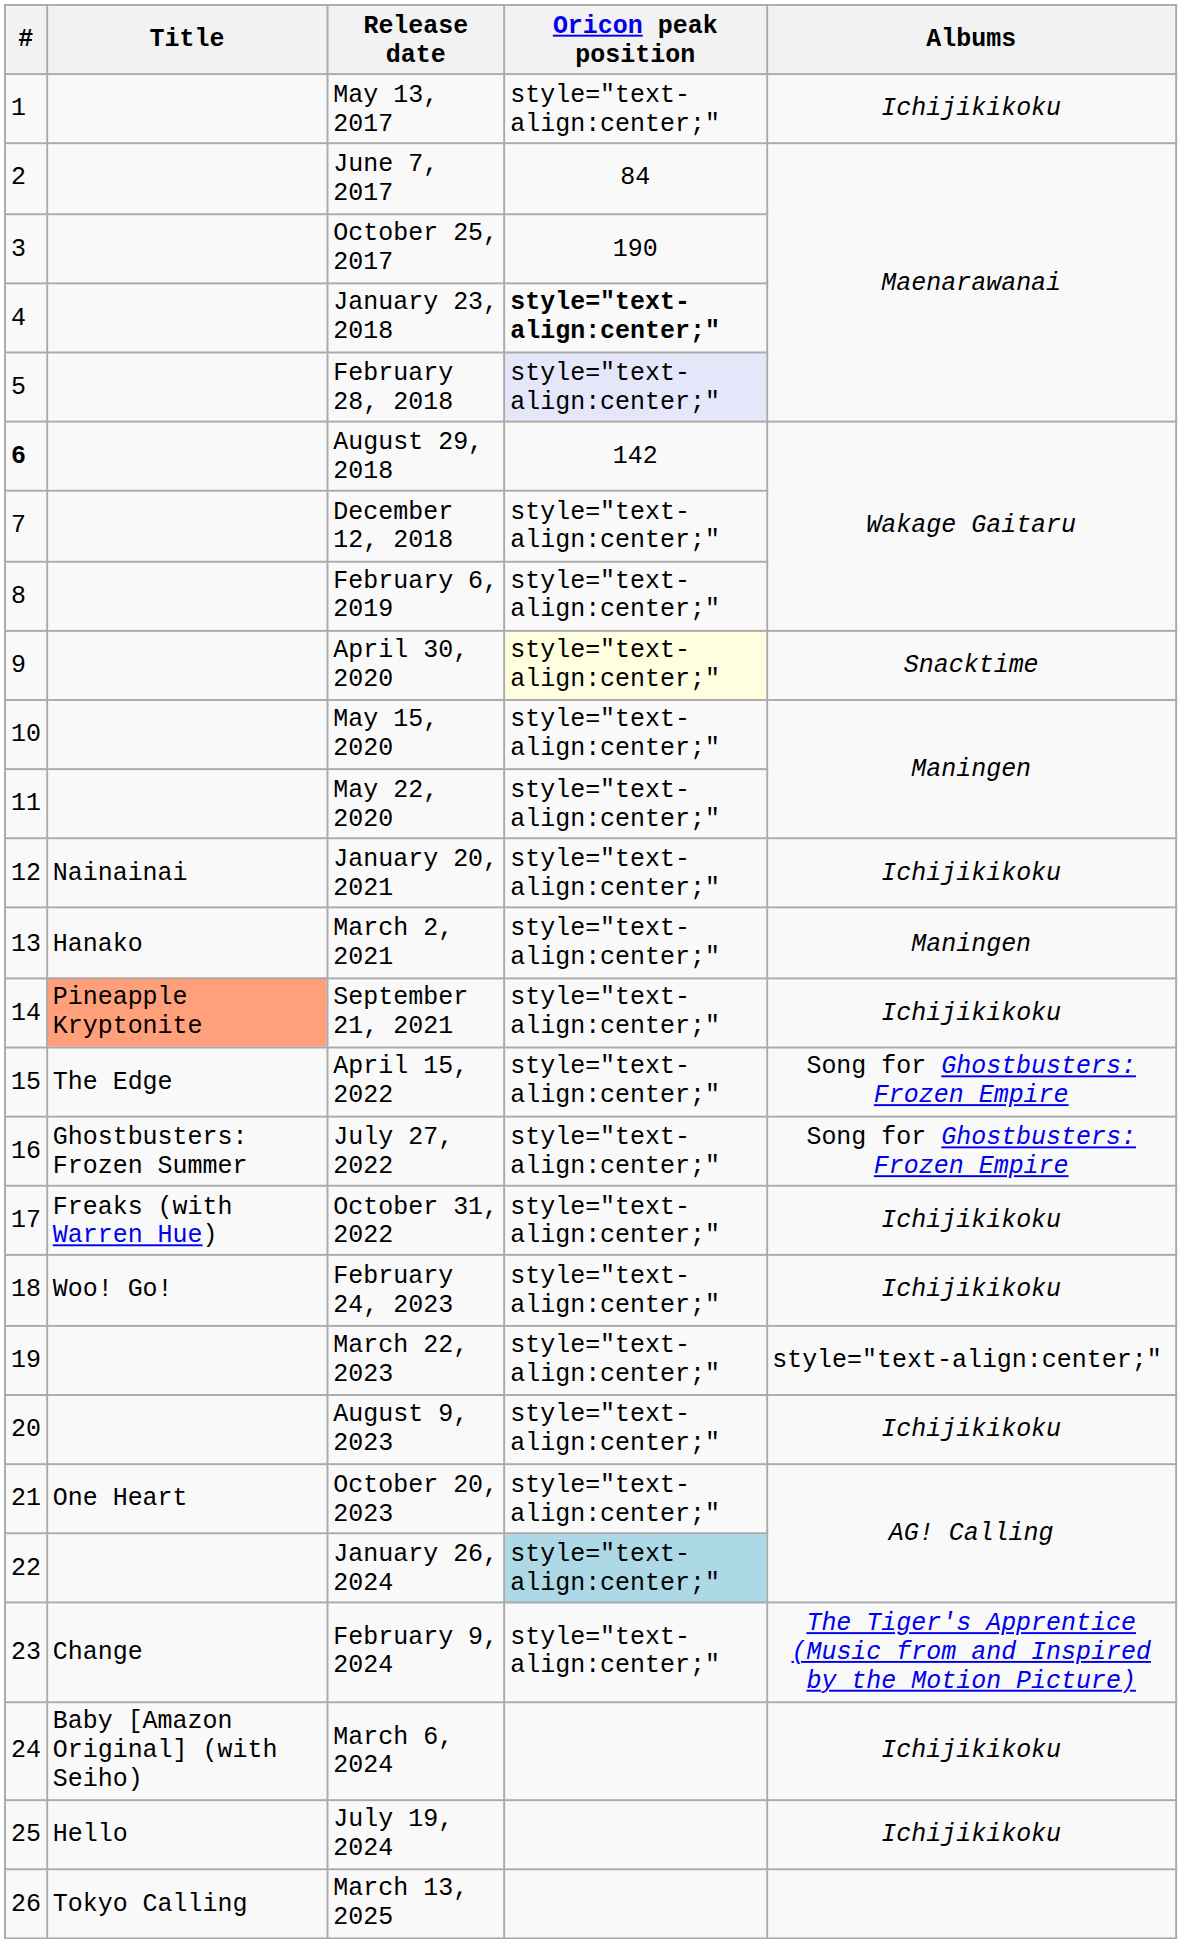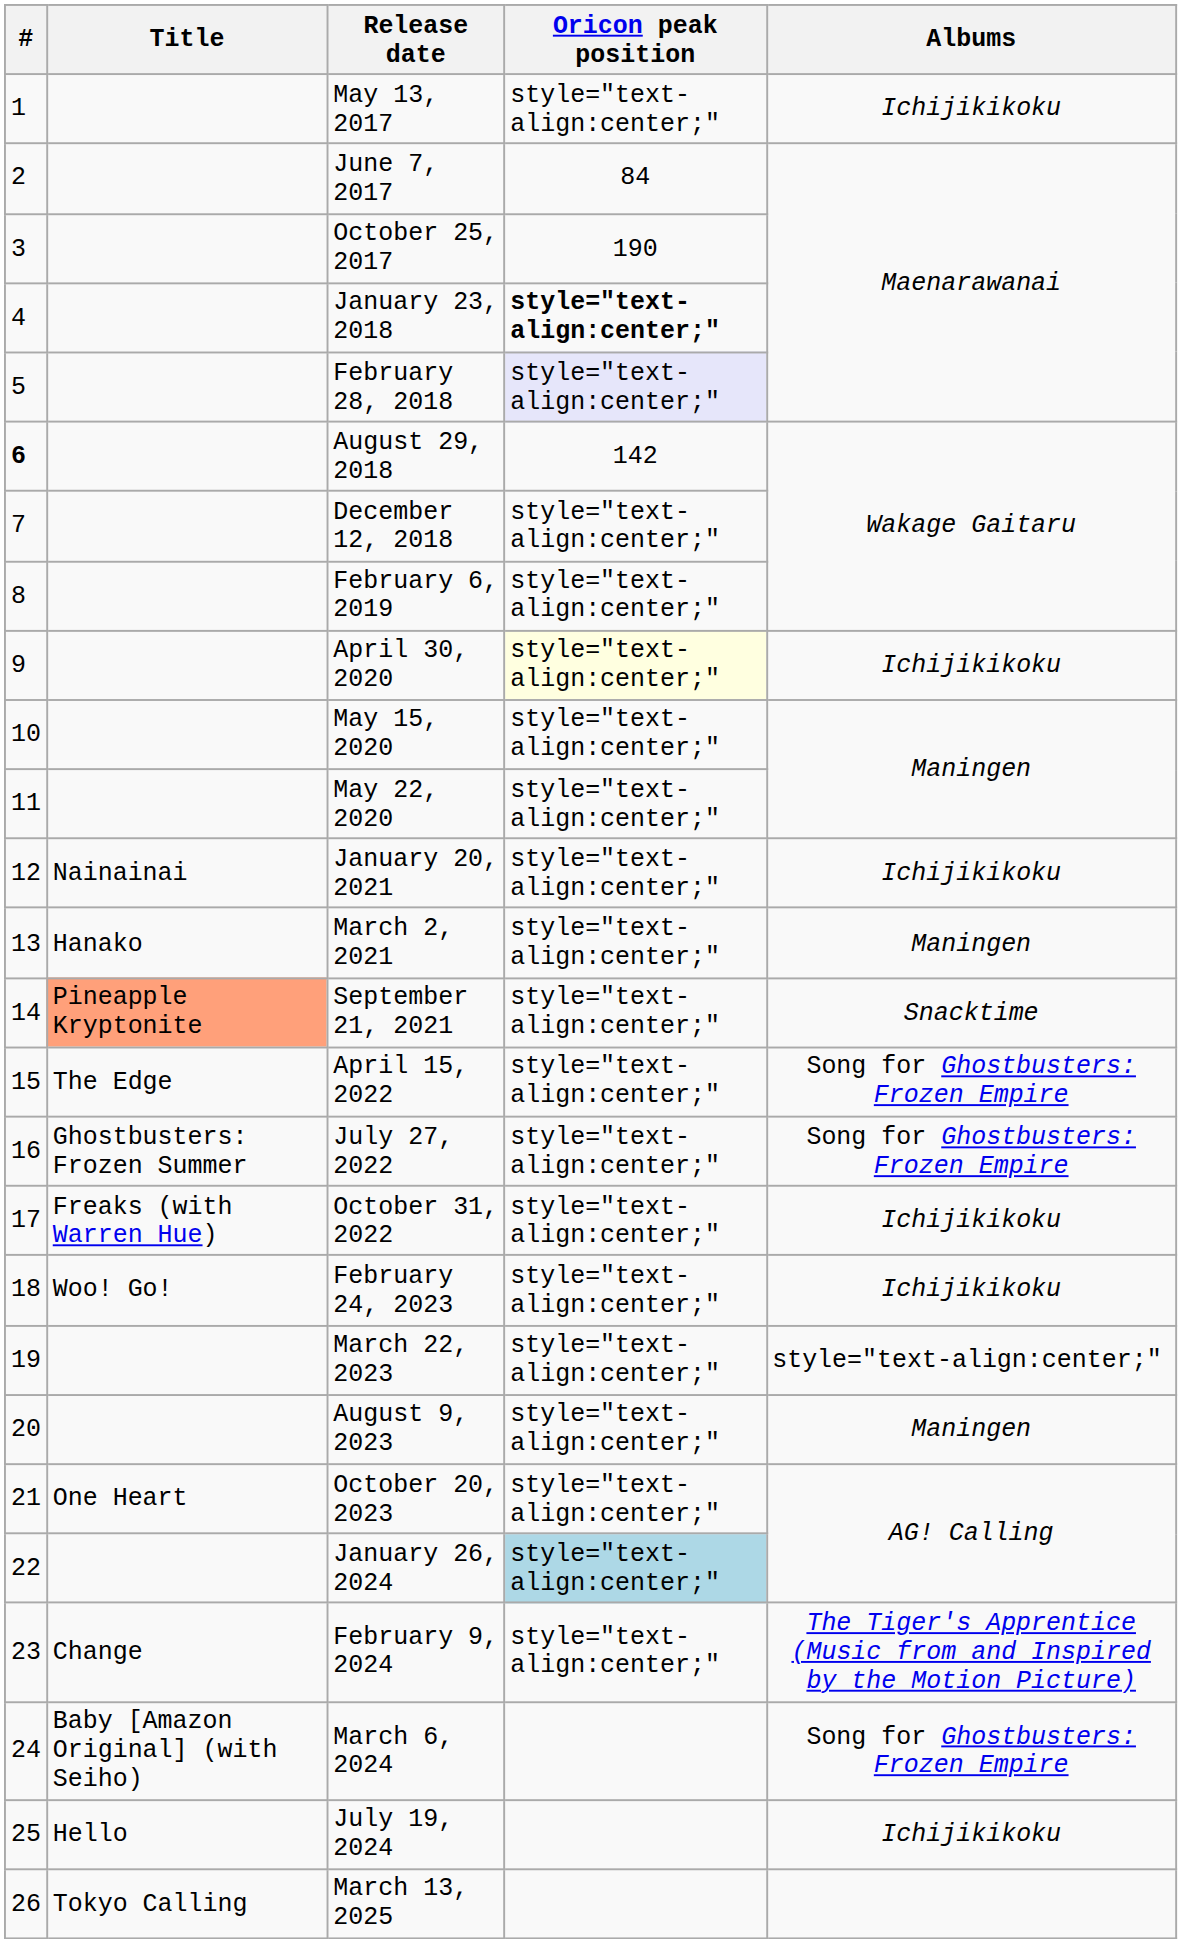(971, 665) Snacktime -> (971, 665) Ichijikikoku
(971, 1012) Ichijikikoku -> (971, 1012) Snacktime
(971, 1429) Ichijikikoku -> (971, 1429) Maningen
(971, 1750) Ichijikikoku -> (971, 1750) Song for Ghostbusters: Frozen Empire
